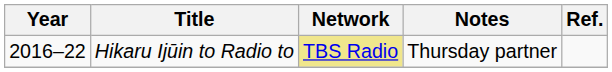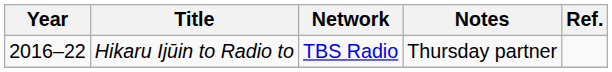(351, 51) khaki background -> (351, 51) no background
